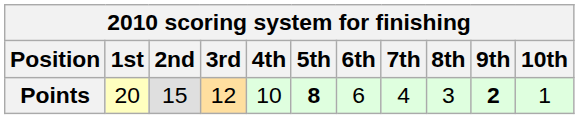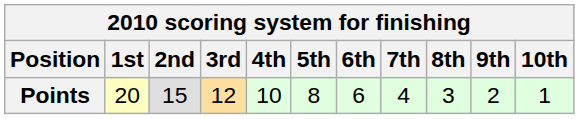(314, 95) bold -> (314, 95) normal
(493, 95) bold -> (493, 95) normal
